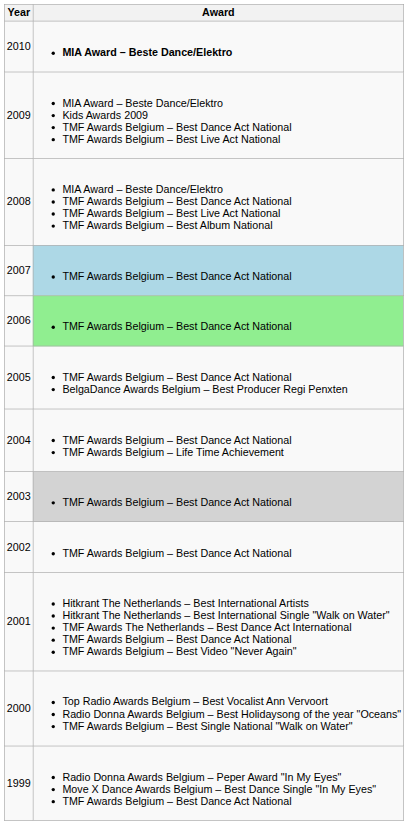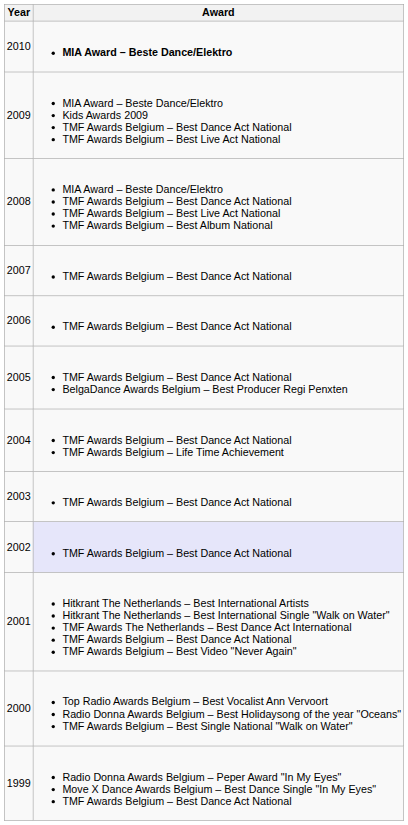(218, 276) lightblue background -> (218, 276) no background
(218, 327) lightgreen background -> (218, 327) no background
(218, 503) lightgrey background -> (218, 503) no background
(218, 553) no background -> (218, 553) lavender background
